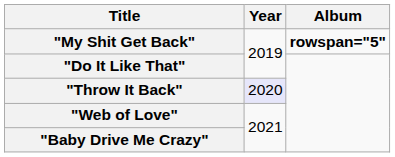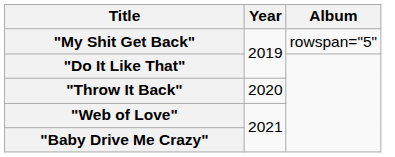(338, 41) bold -> (333, 41) normal
(265, 90) lavender background -> (265, 90) no background
